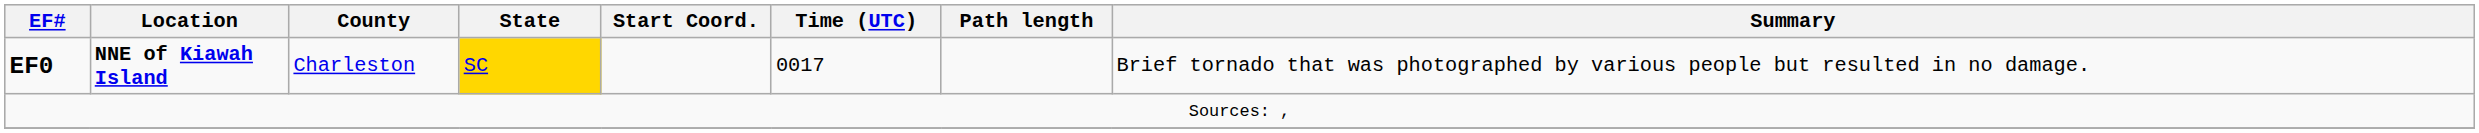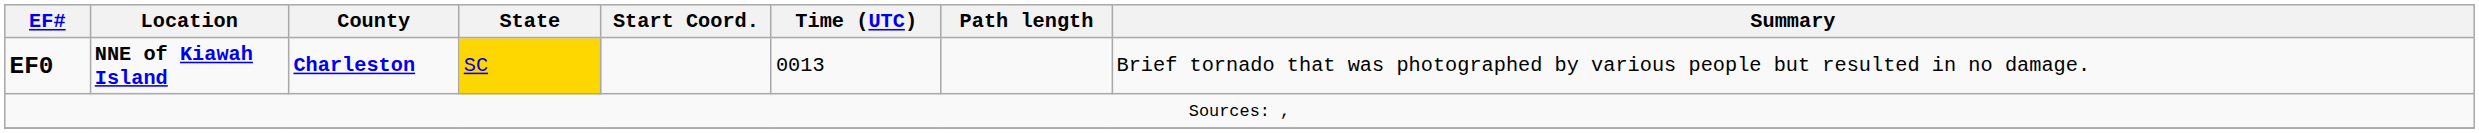(354, 66) normal -> (354, 66) bold
(800, 66) 0017 -> (800, 66) 0013
